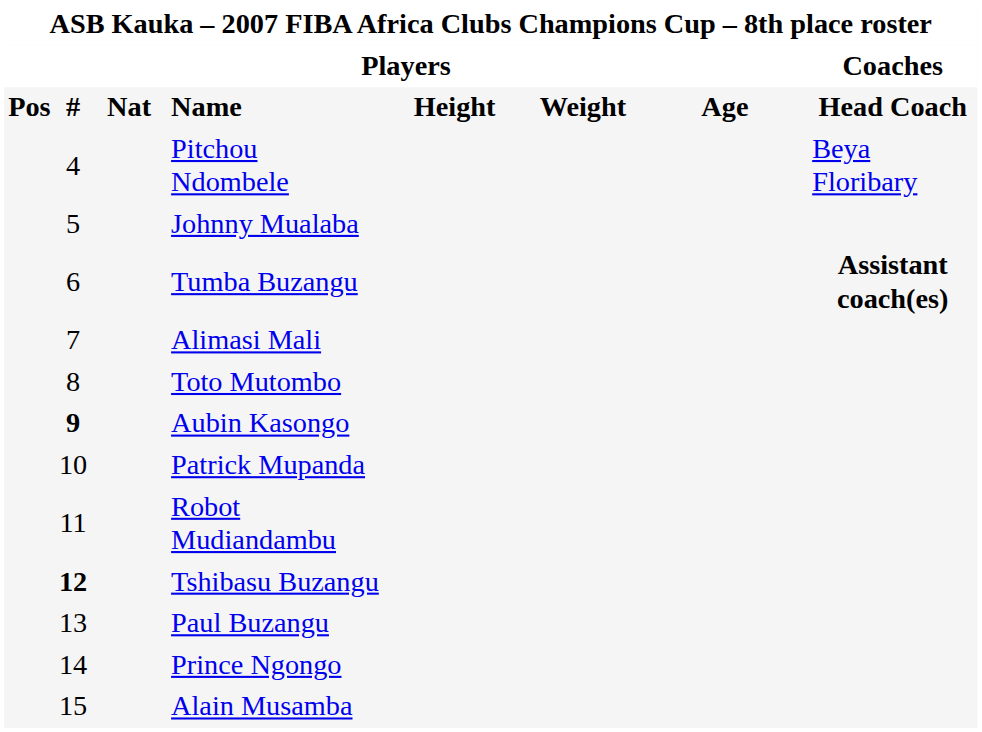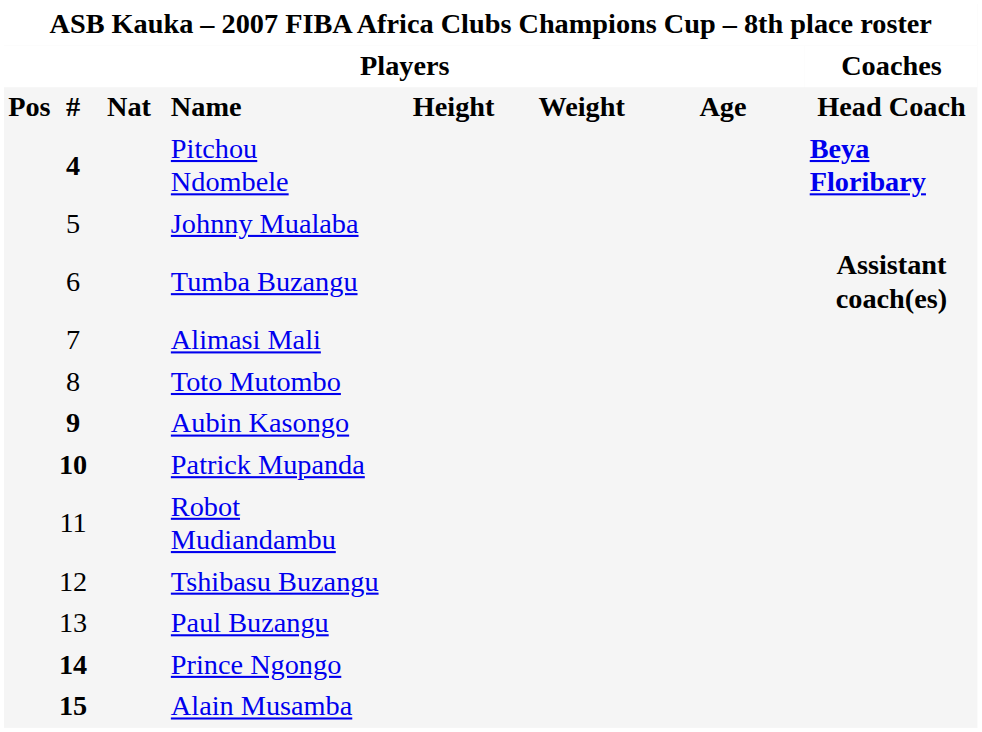(73, 165) normal -> (73, 165) bold
(865, 165) normal -> (868, 165) bold
(73, 465) normal -> (73, 465) bold
(73, 581) bold -> (73, 581) normal
(73, 664) normal -> (73, 664) bold
(73, 706) normal -> (73, 706) bold
